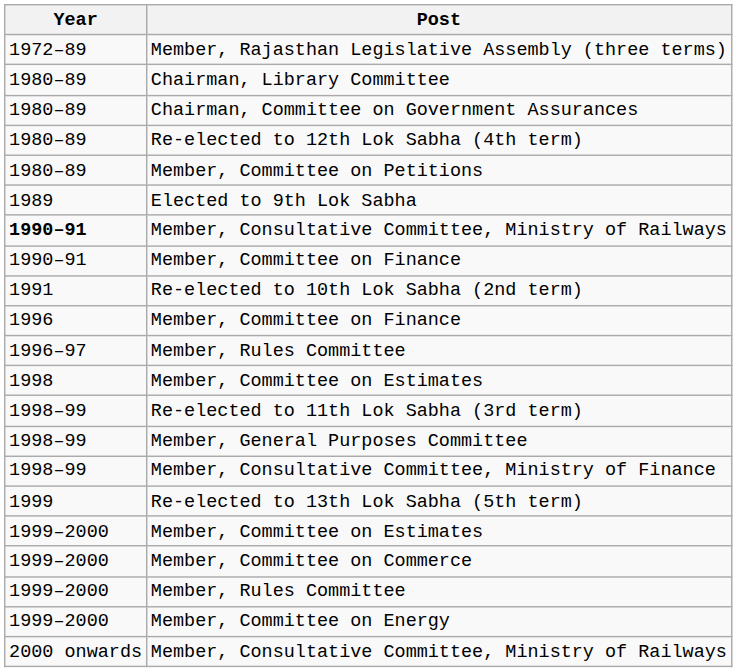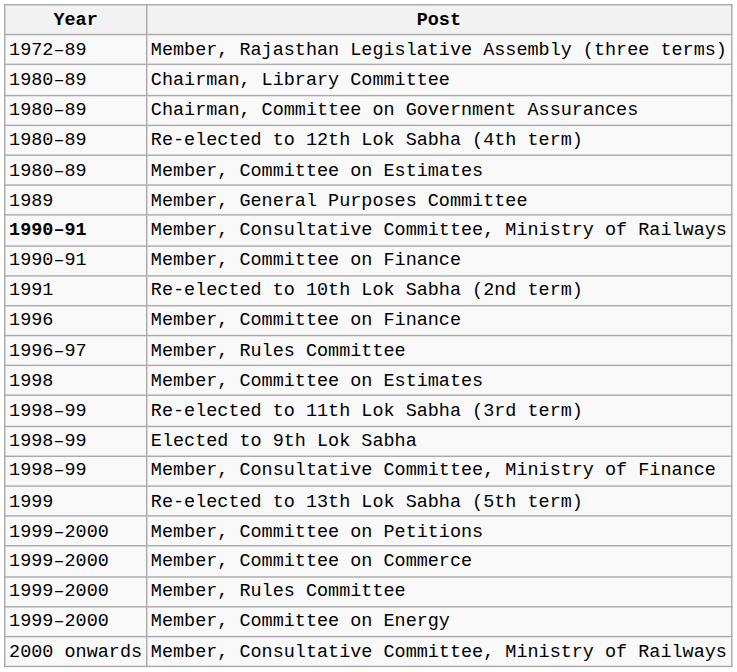(317, 170) Member, Committee on Petitions -> (317, 170) Member, Committee on Estimates
(284, 200) Elected to 9th Lok Sabha -> (339, 200) Member, General Purposes Committee
(339, 441) Member, General Purposes Committee -> (284, 441) Elected to 9th Lok Sabha
(317, 531) Member, Committee on Estimates -> (317, 531) Member, Committee on Petitions
